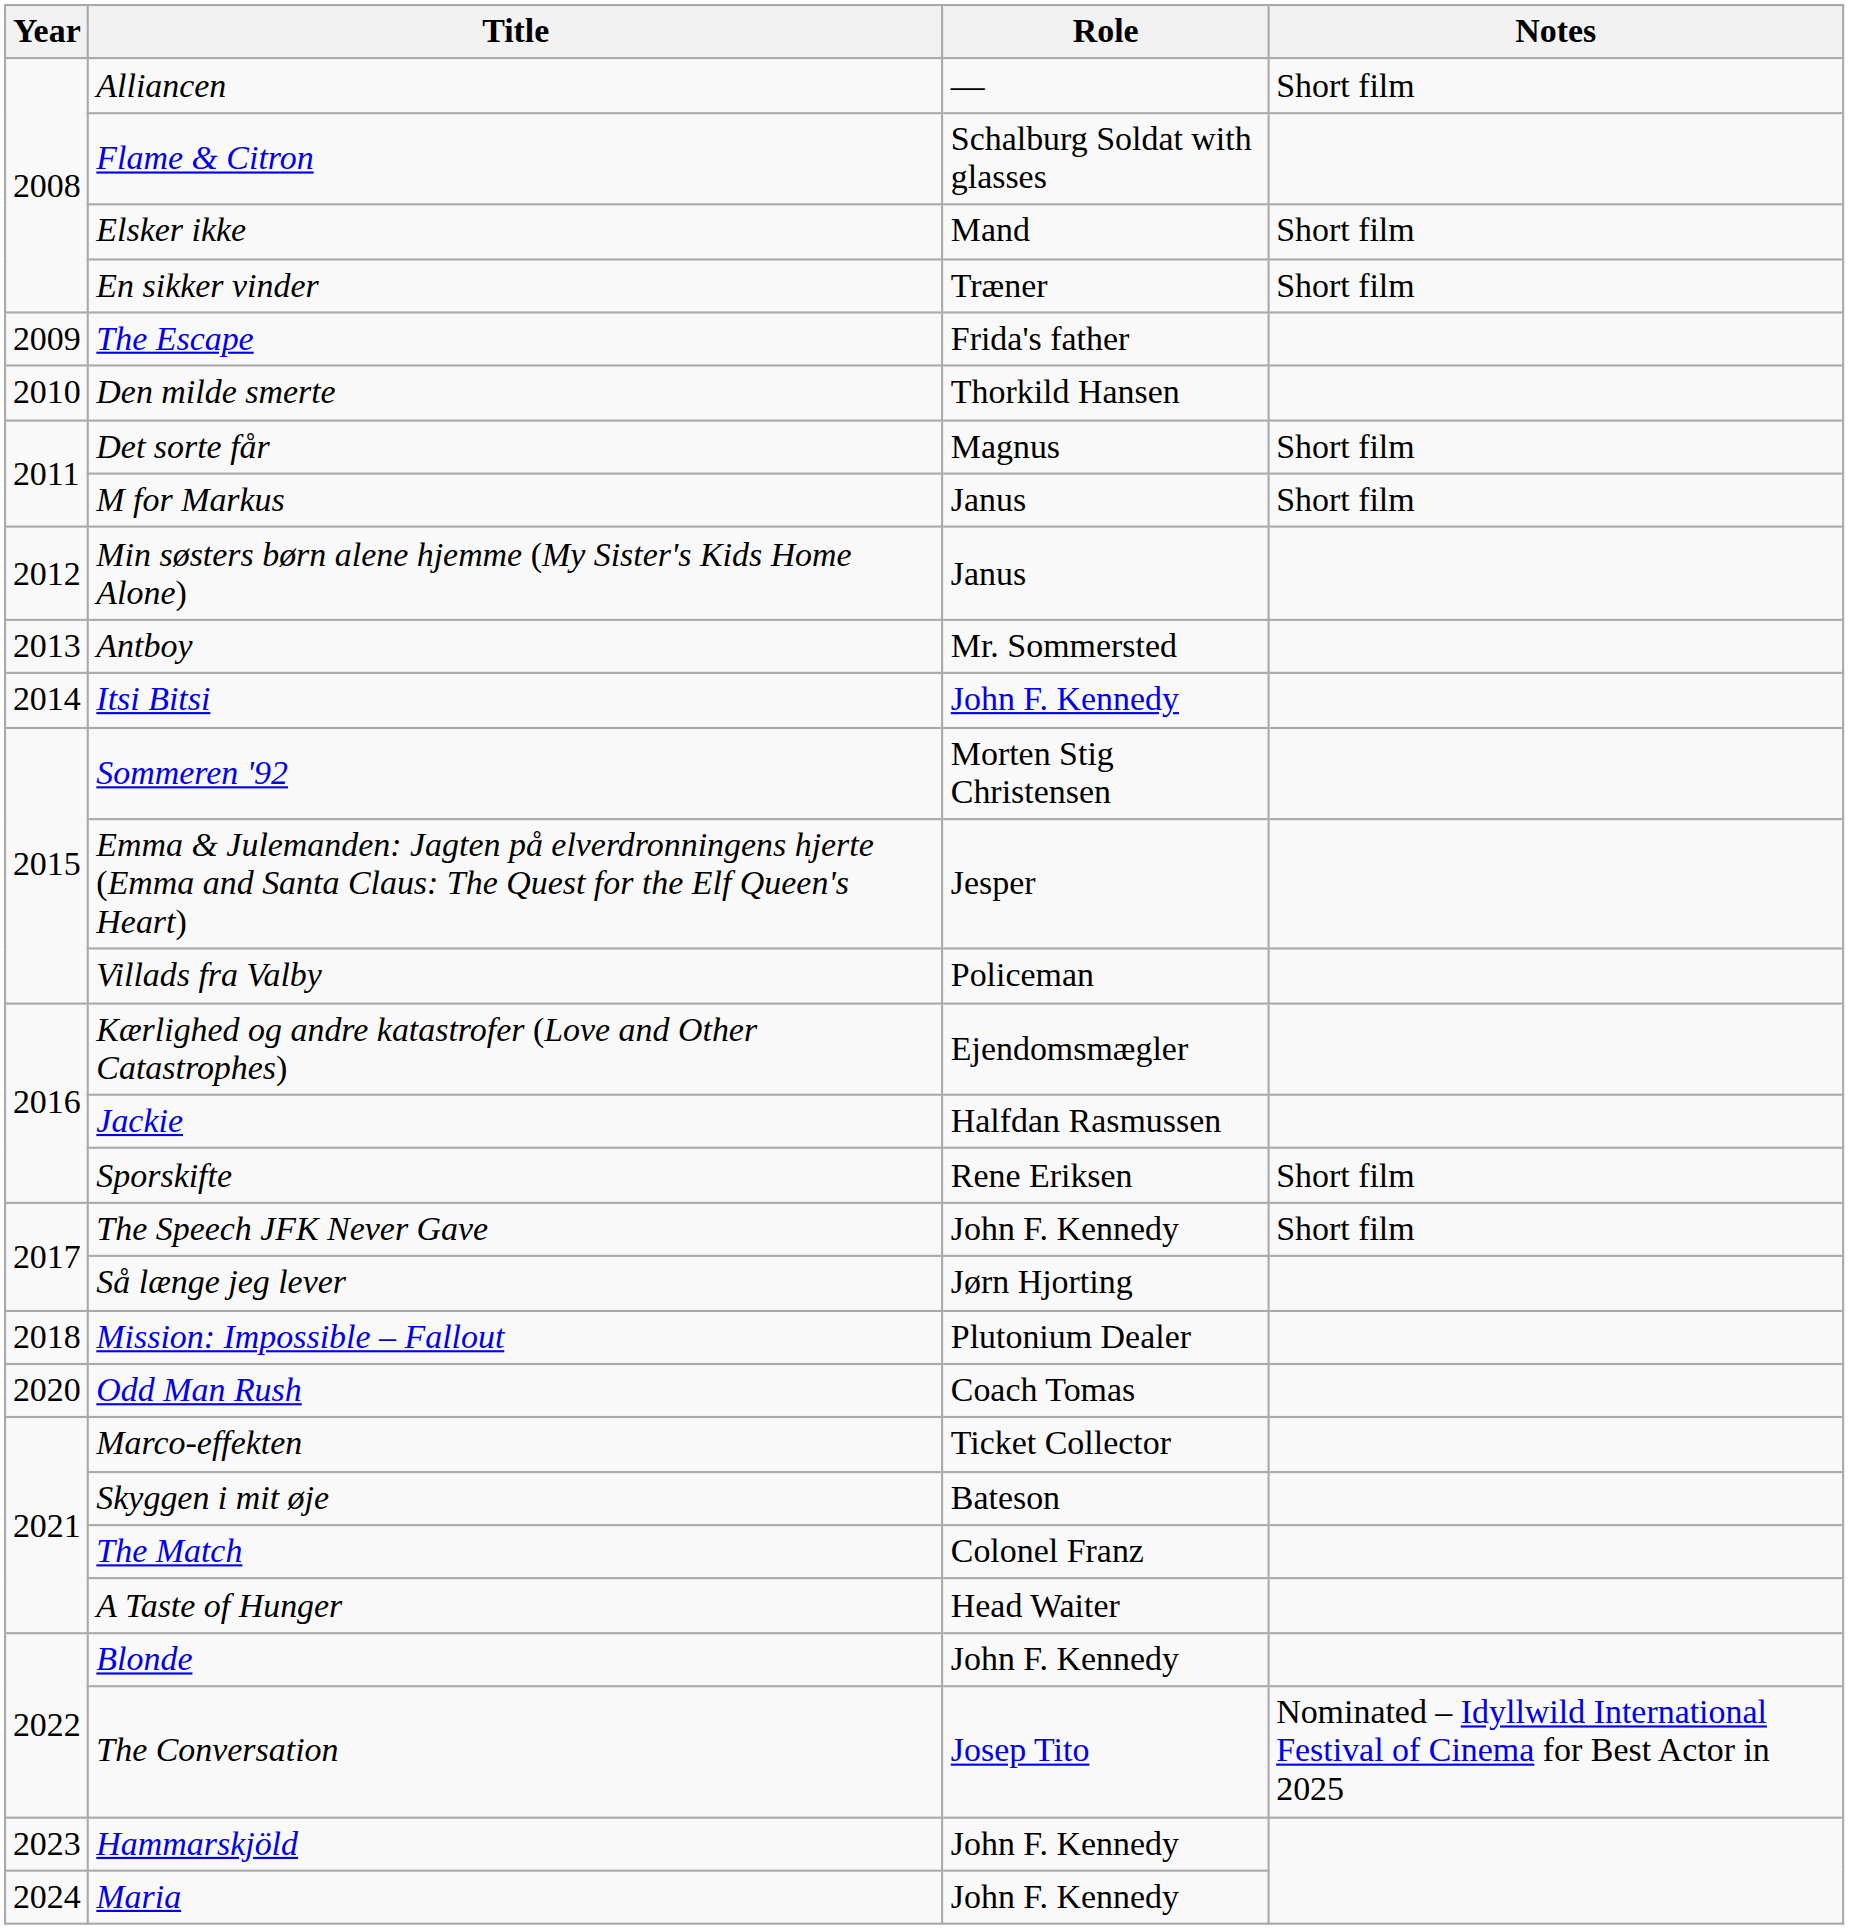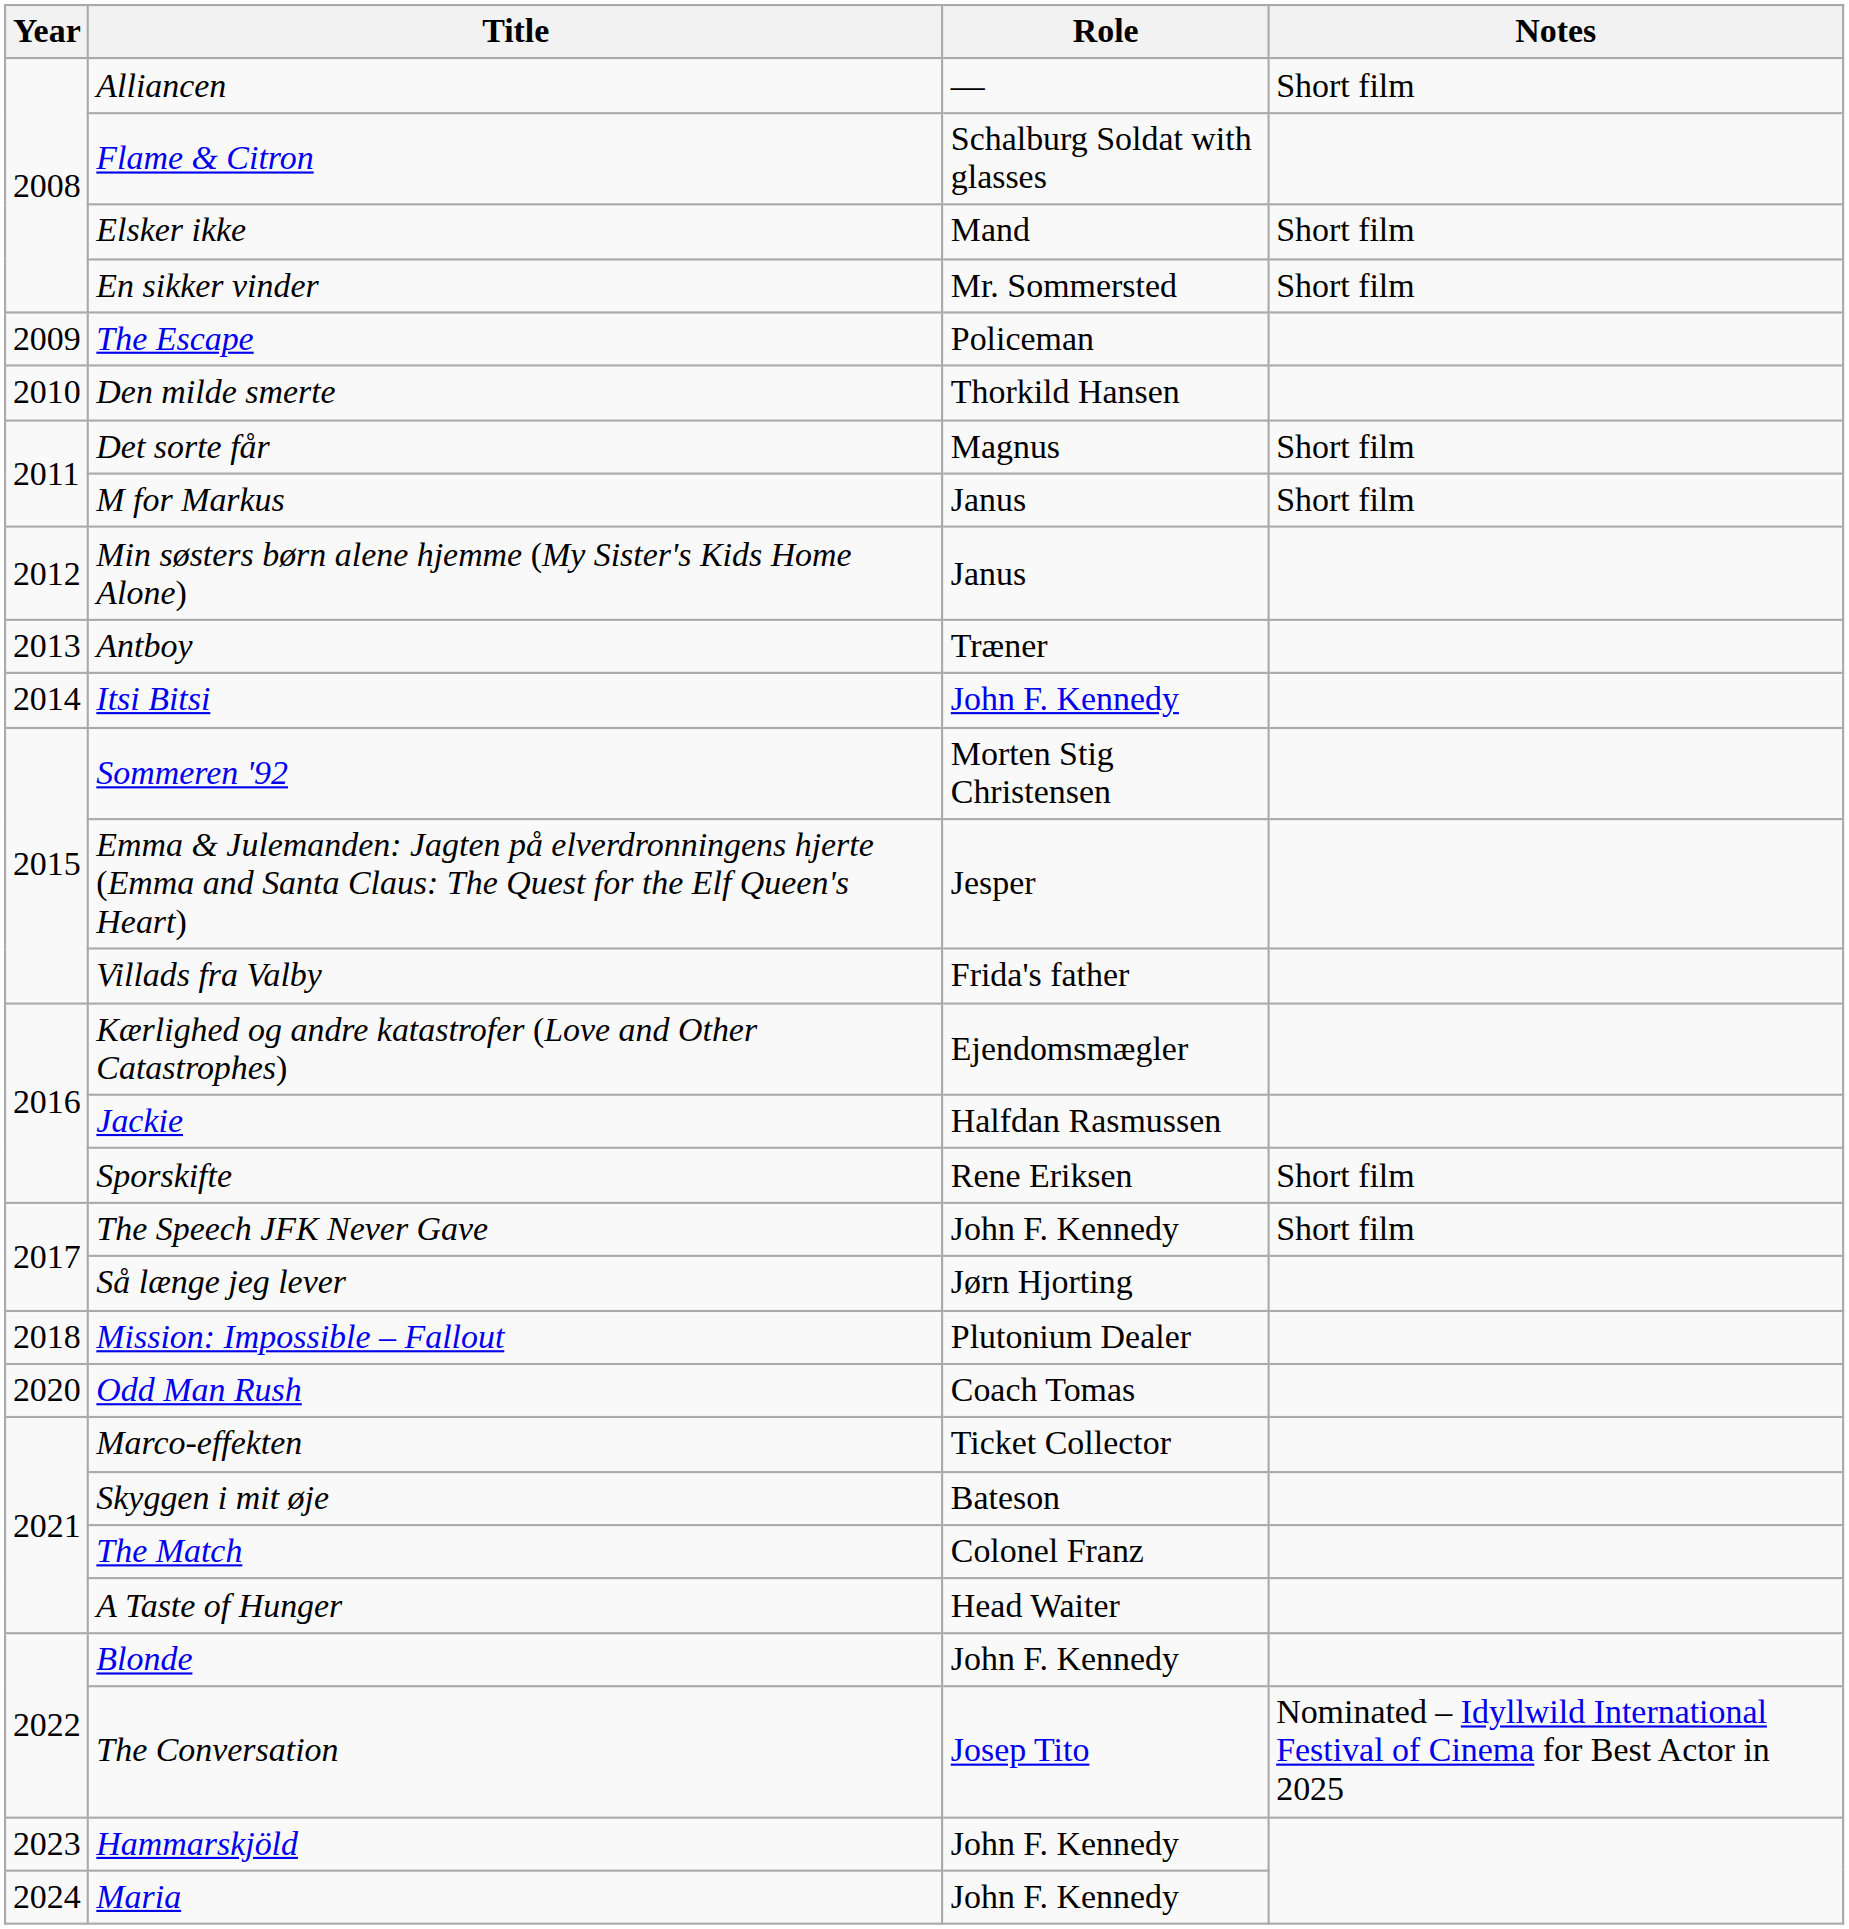(999, 284) Træner -> (1064, 284) Mr. Sommersted
(1040, 338) Frida's father -> (1022, 338) Policeman
(1064, 645) Mr. Sommersted -> (999, 645) Træner
(1022, 975) Policeman -> (1040, 975) Frida's father
